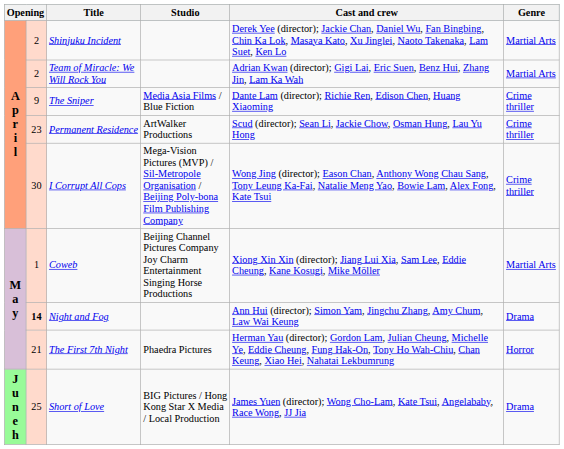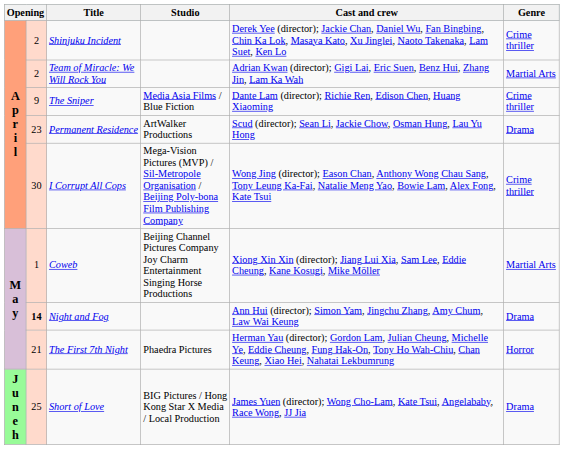(531, 40) Martial Arts -> (520, 40) Crime thriller
(520, 129) Crime thriller -> (520, 129) Drama
